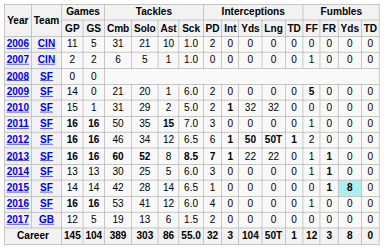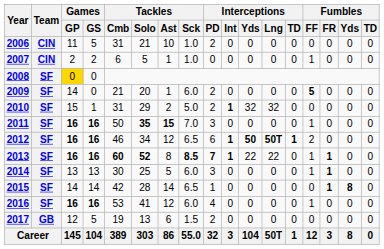(72, 76) no background -> (72, 76) gold background
(145, 124) normal -> (145, 124) bold
(350, 188) paleturquoise background -> (350, 188) no background
